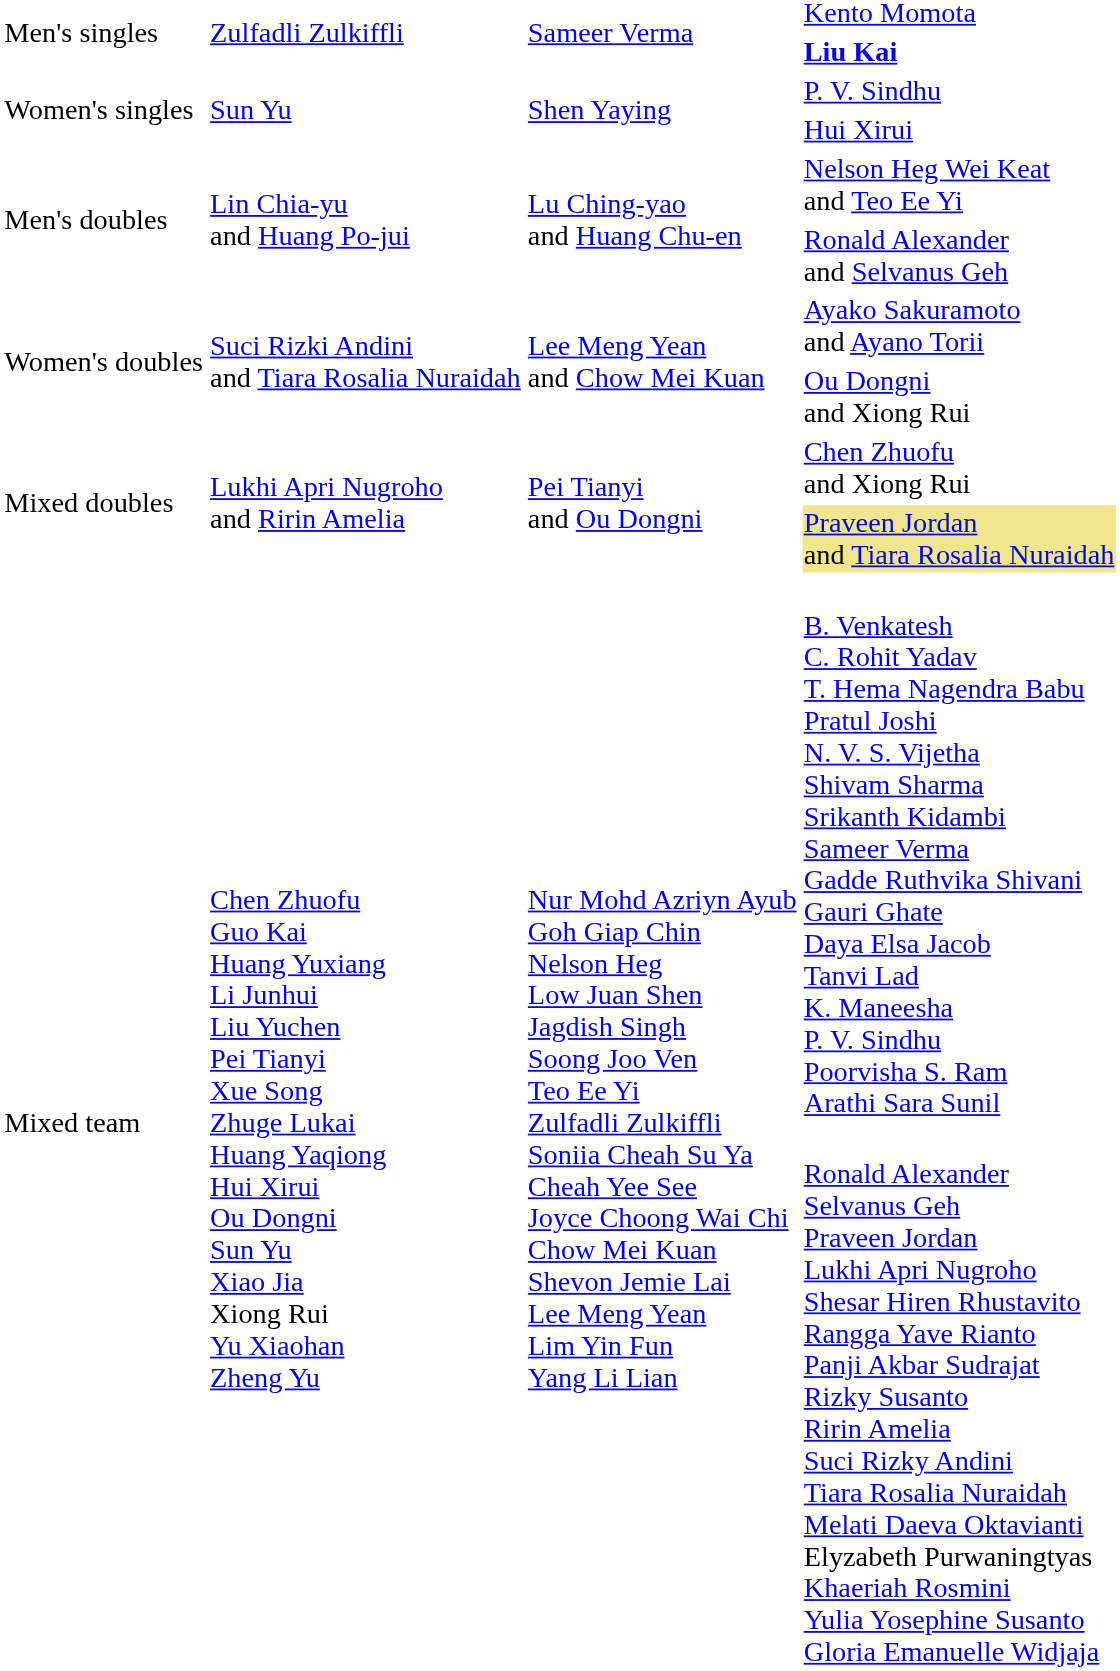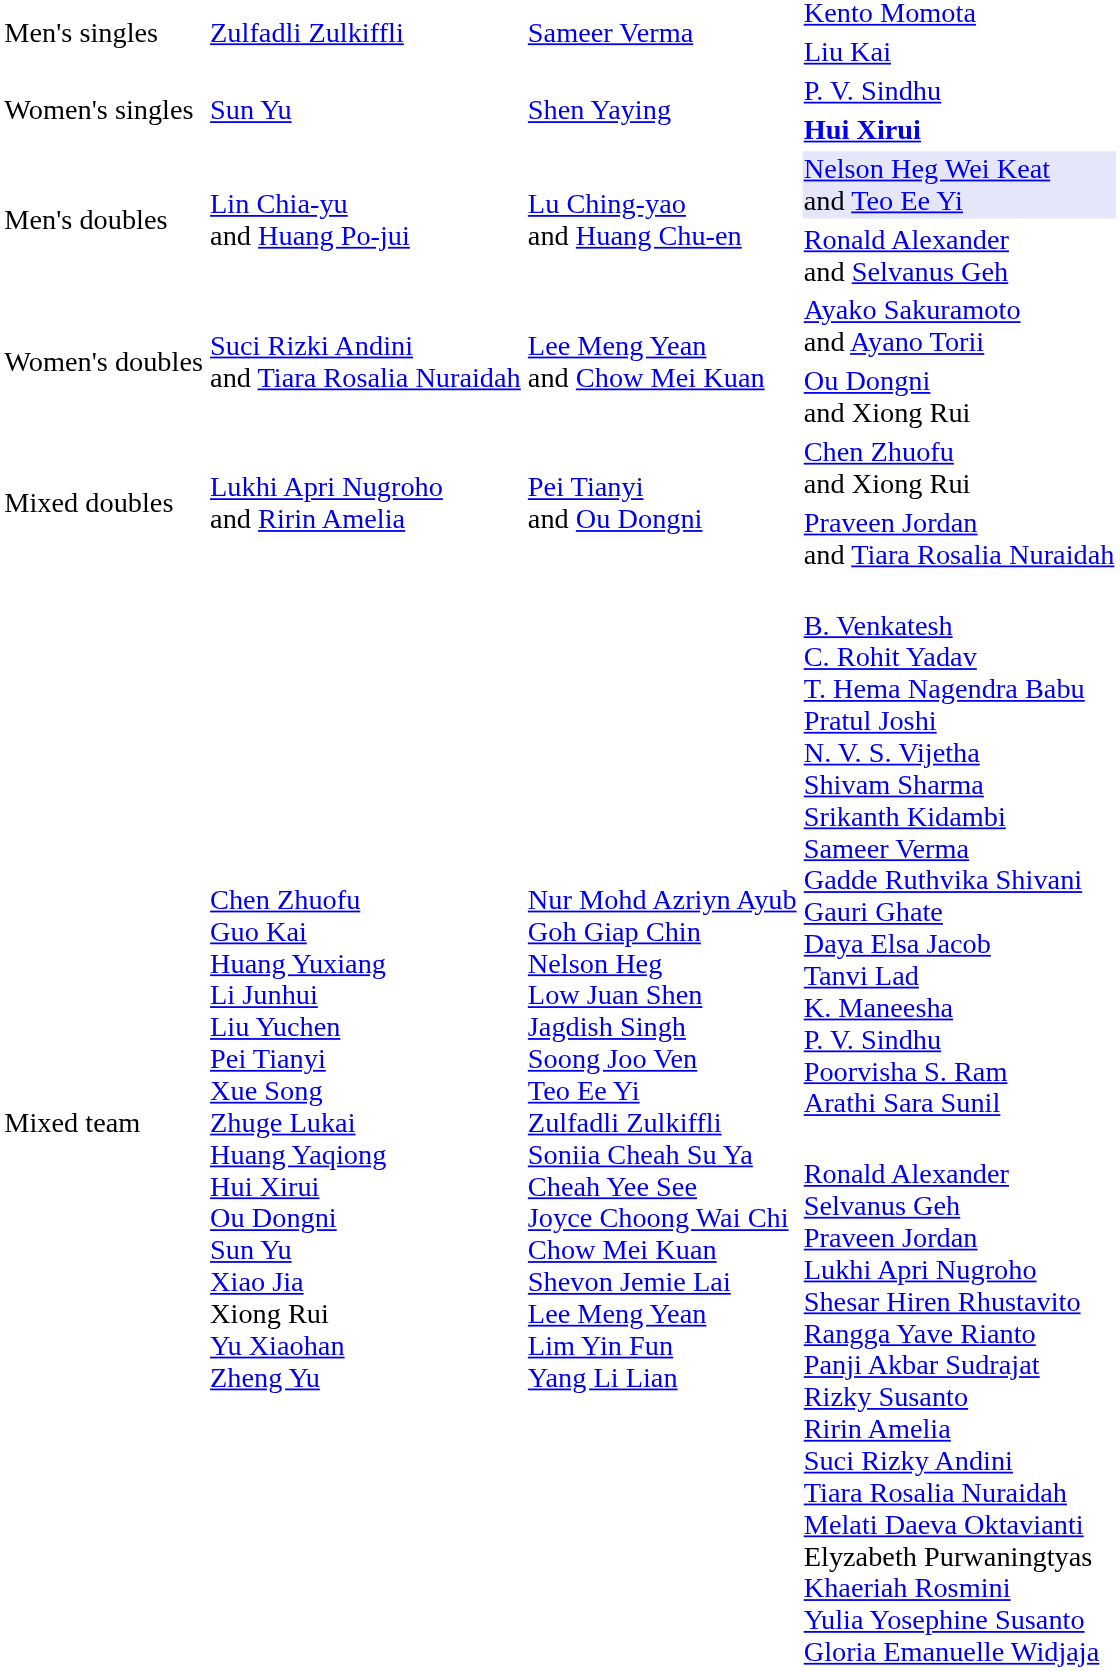(851, 51) bold -> (847, 51) normal
(858, 129) normal -> (862, 129) bold
(927, 184) no background -> (927, 184) lavender background
(959, 538) khaki background -> (959, 538) no background
